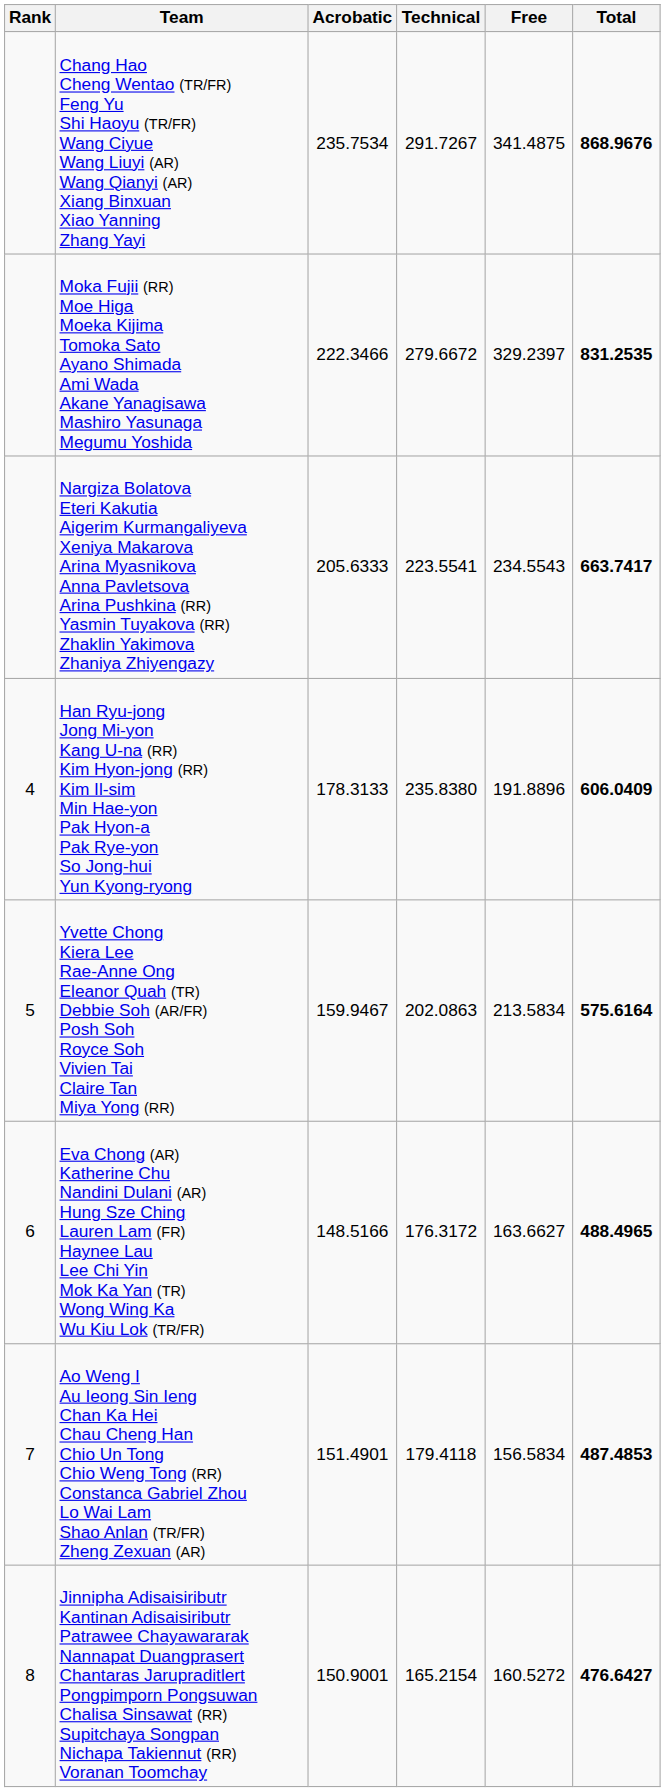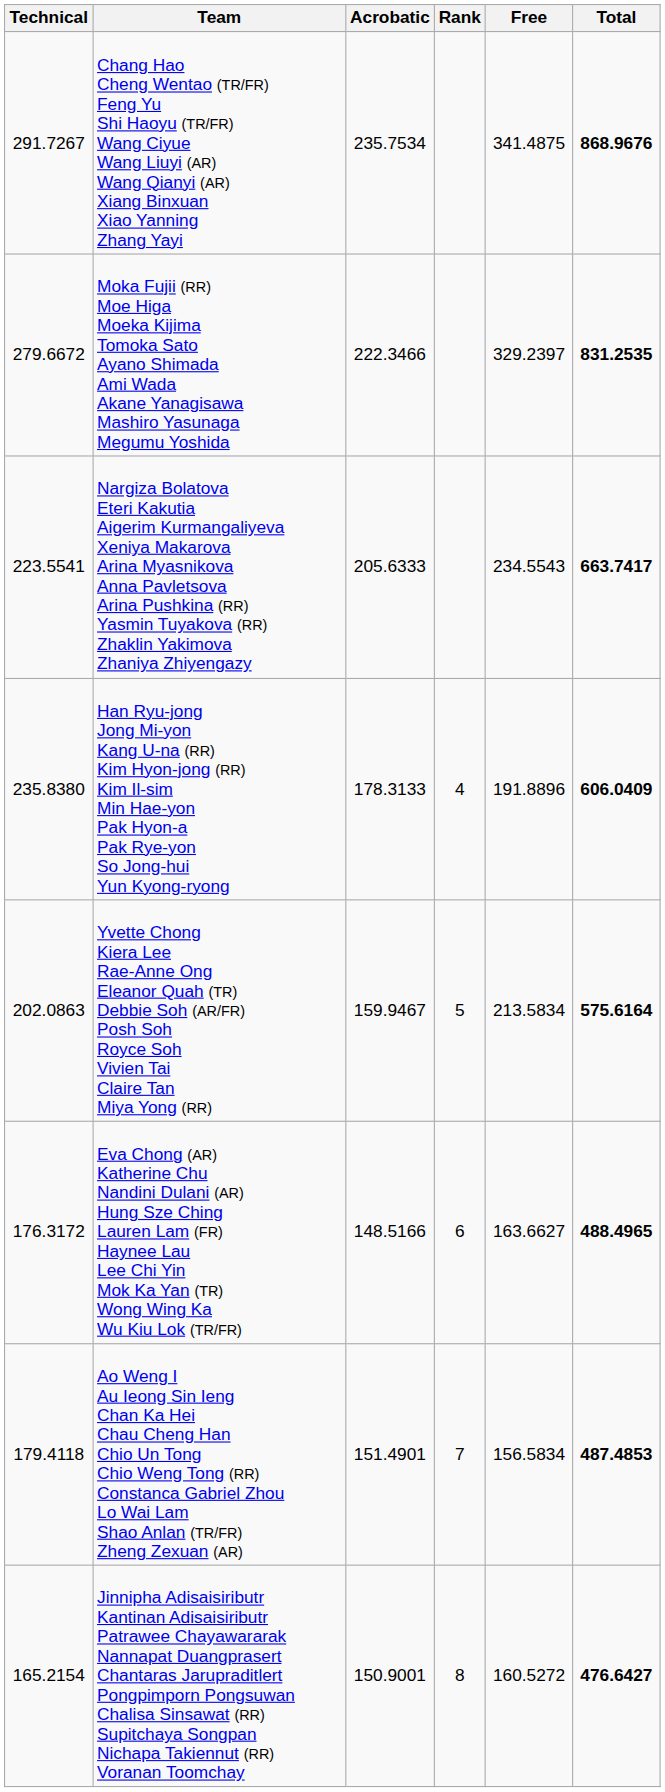columns swapped: (30, 18) <-> (441, 18)
